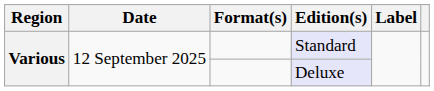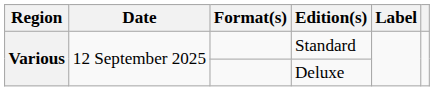(325, 45) lavender background -> (325, 45) no background
(320, 72) lavender background -> (320, 72) no background
